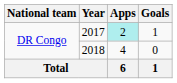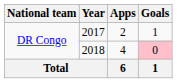(123, 31) paleturquoise background -> (123, 31) no background
(155, 50) no background -> (155, 50) pink background
